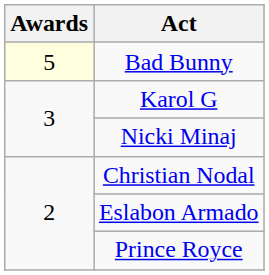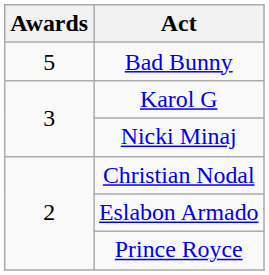(49, 61) lightyellow background -> (49, 61) no background
